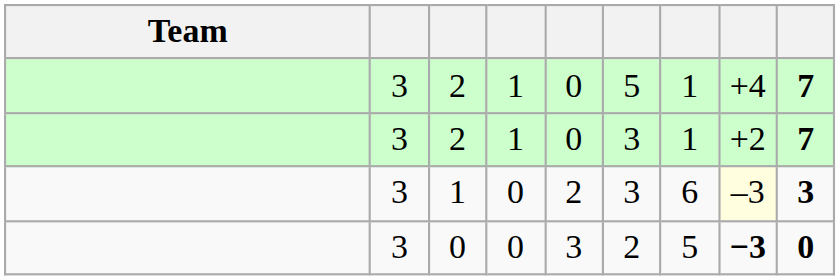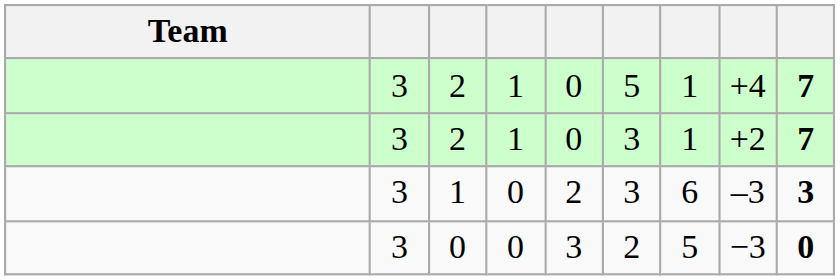(748, 192) lightyellow background -> (748, 192) no background
(748, 246) bold -> (748, 246) normal
